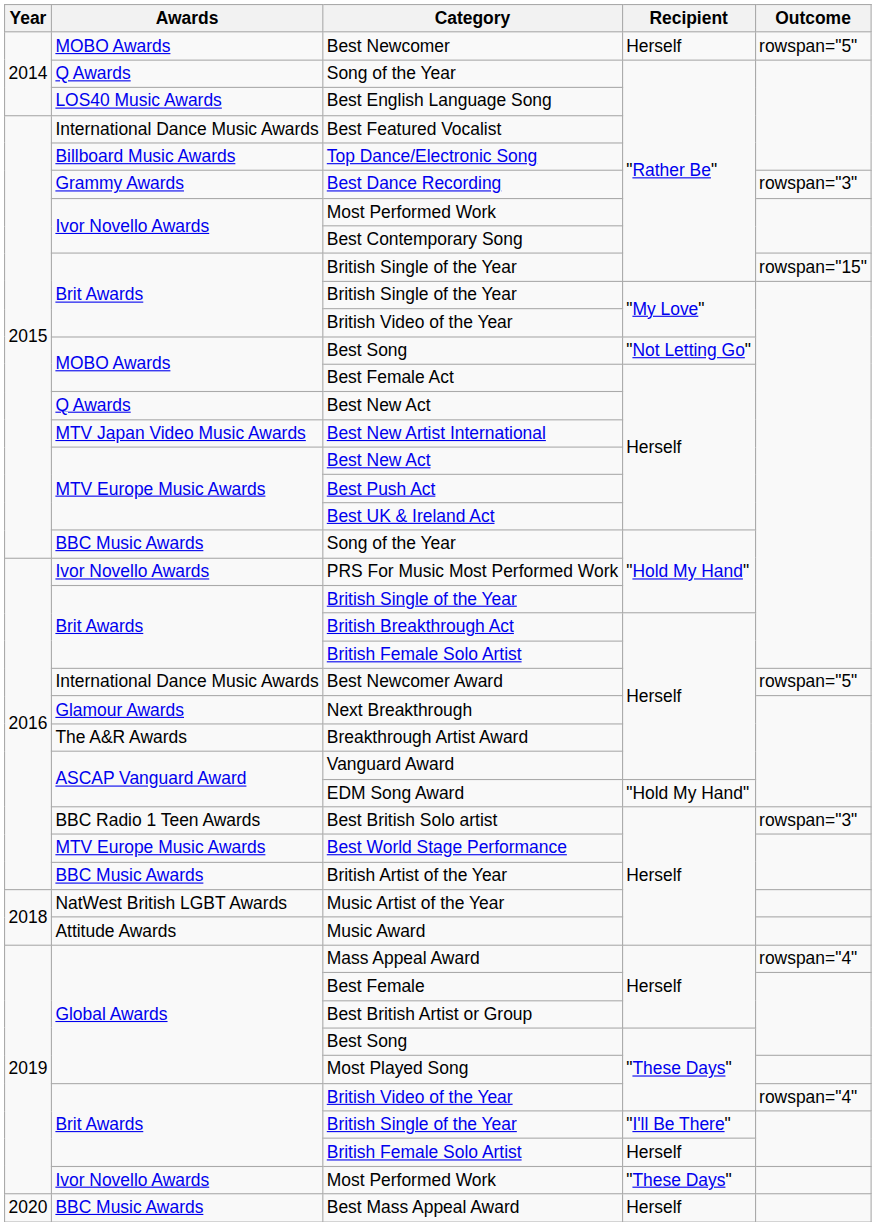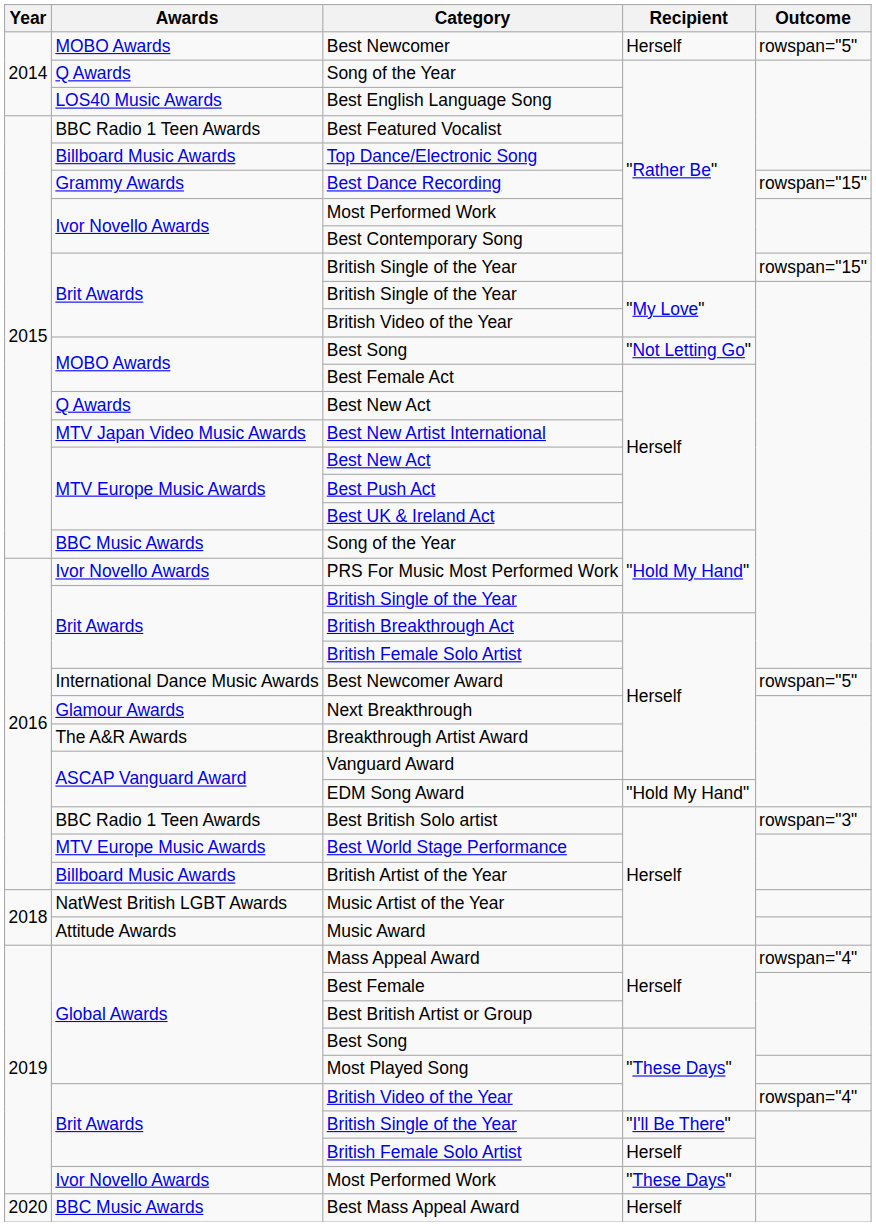(187, 128) International Dance Music Awards -> (158, 128) BBC Radio 1 Teen Awards
(808, 184) rowspan="3" -> (813, 184) rowspan="15"
(129, 875) BBC Music Awards -> (145, 875) Billboard Music Awards
